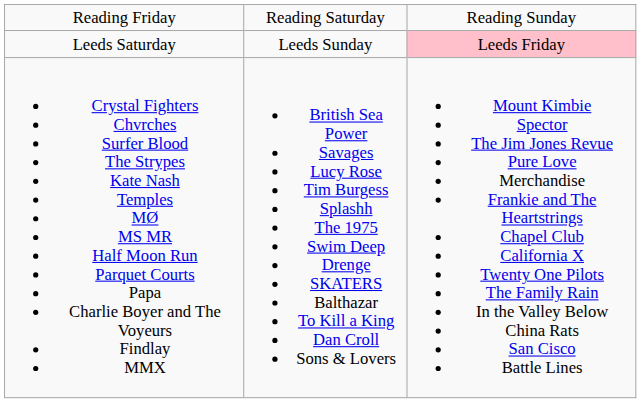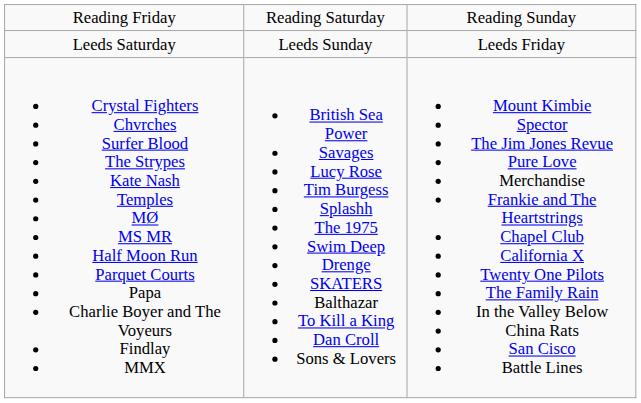(521, 44) pink background -> (521, 44) no background
